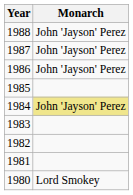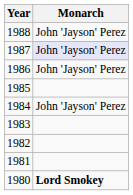(81, 50) no background -> (81, 50) lavender background
(81, 106) khaki background -> (81, 106) no background
(68, 180) normal -> (70, 180) bold
